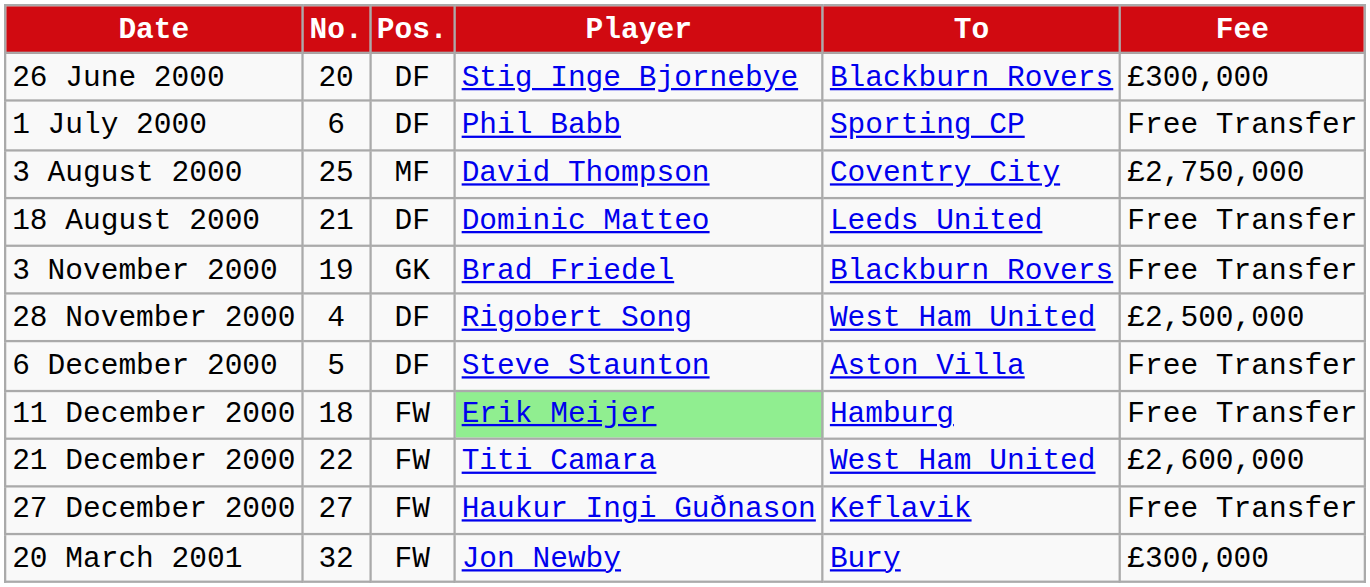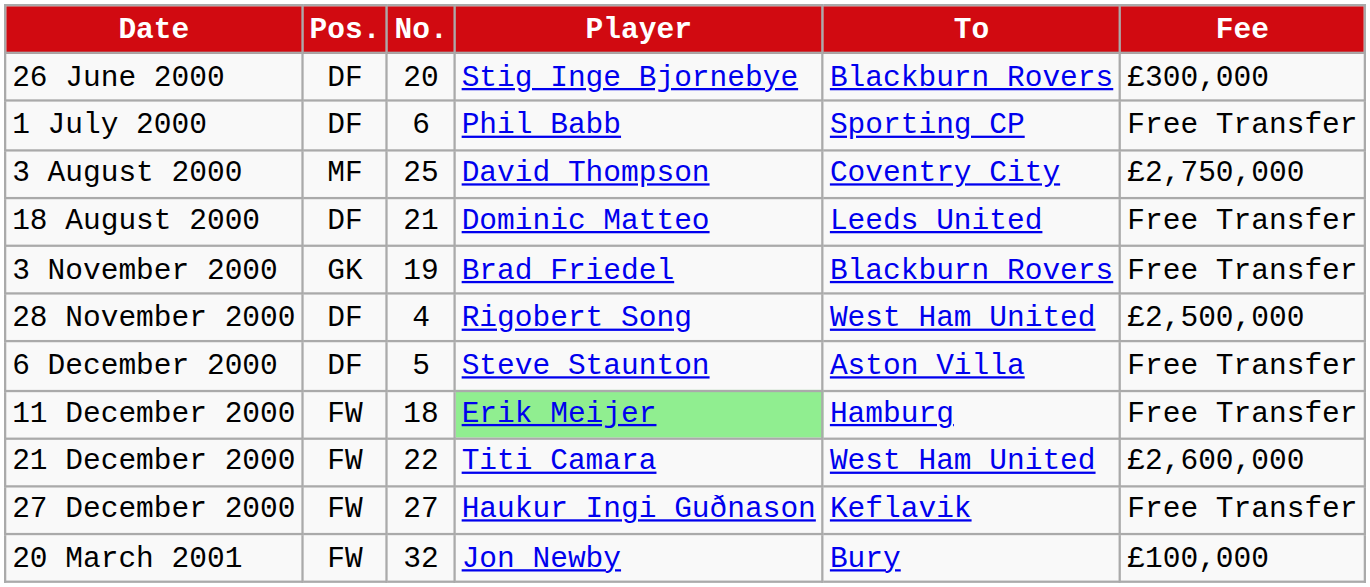columns swapped: (412, 29) <-> (336, 29)
(1198, 558) £300,000 -> (1198, 558) £100,000
